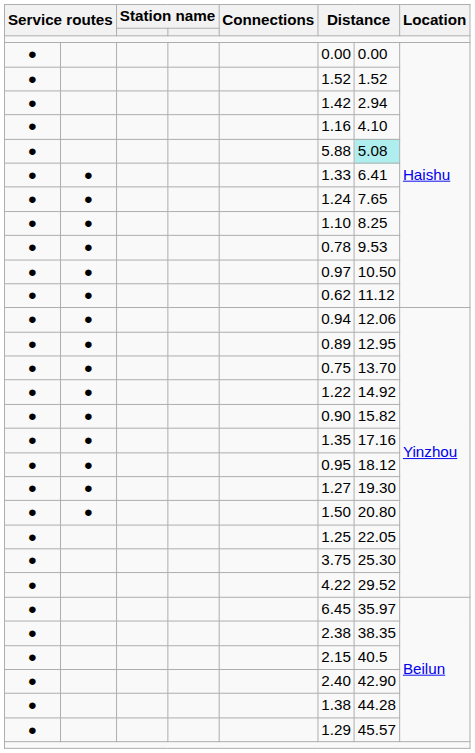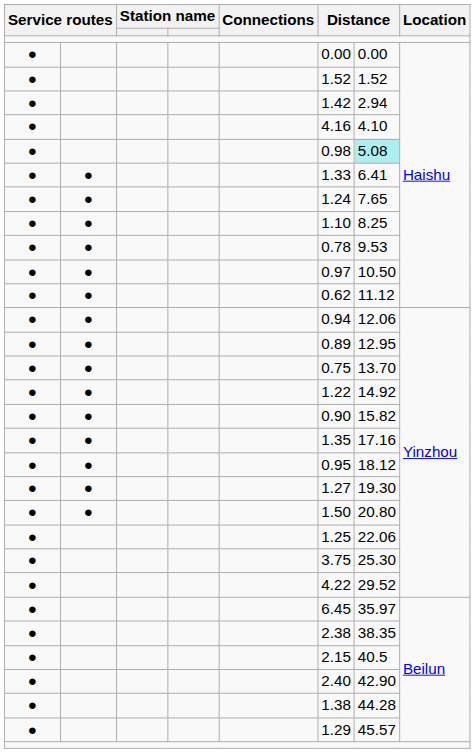(336, 126) 1.16 -> (336, 126) 4.16
(336, 151) 5.88 -> (336, 151) 0.98
(377, 536) 22.05 -> (377, 536) 22.06
